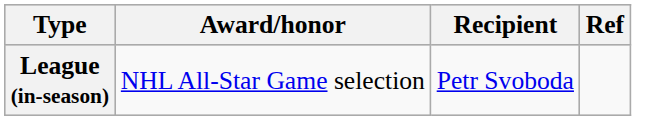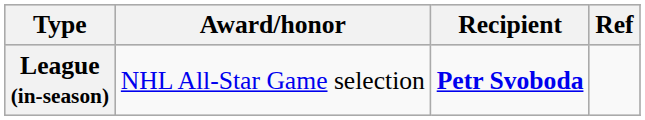(505, 79) normal -> (510, 79) bold
